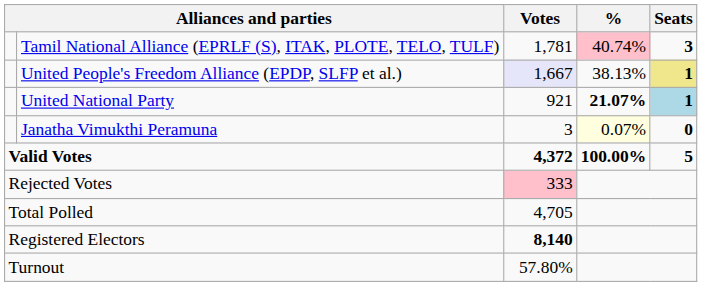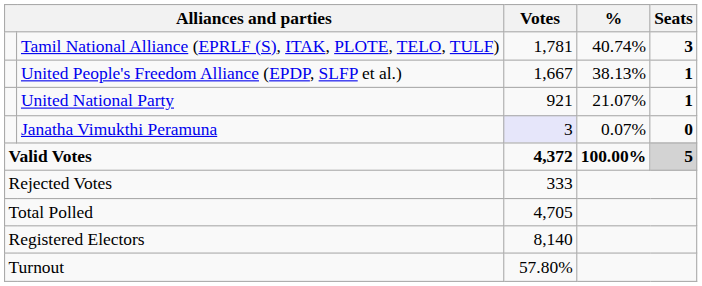(619, 45) pink background -> (619, 45) no background
(553, 73) lavender background -> (553, 73) no background
(689, 73) khaki background -> (689, 73) no background
(618, 101) bold -> (619, 101) normal
(689, 101) lightblue background -> (689, 101) no background
(568, 128) no background -> (568, 128) lavender background
(624, 128) lightyellow background -> (624, 128) no background
(689, 156) no background -> (689, 156) lightgrey background
(560, 184) pink background -> (560, 184) no background
(553, 239) bold -> (553, 239) normal
